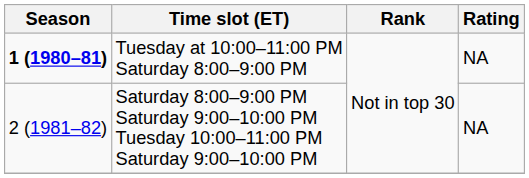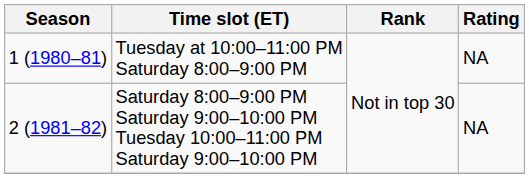(58, 58) bold -> (58, 58) normal
